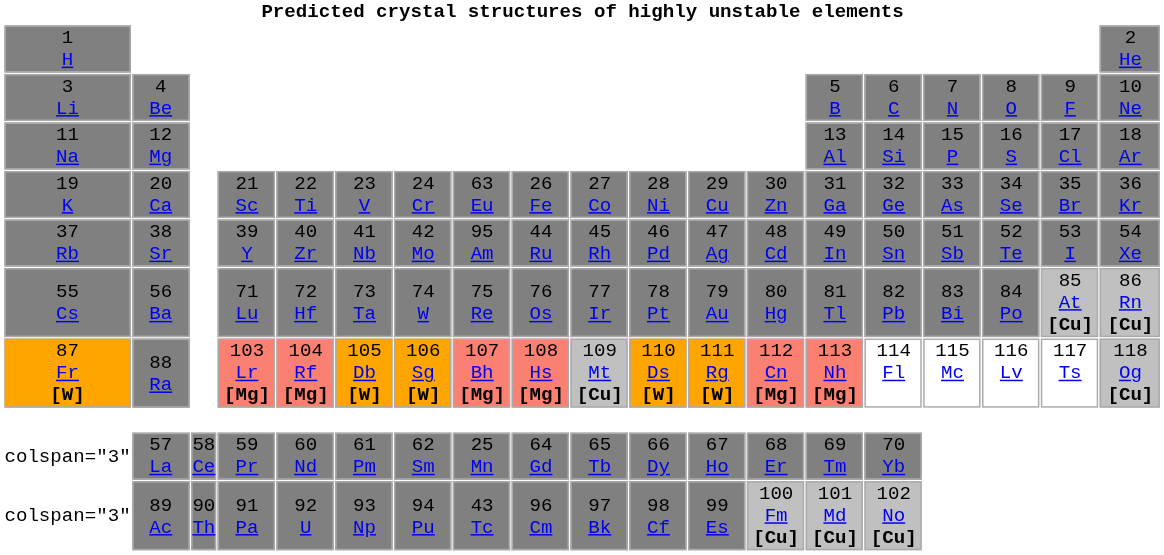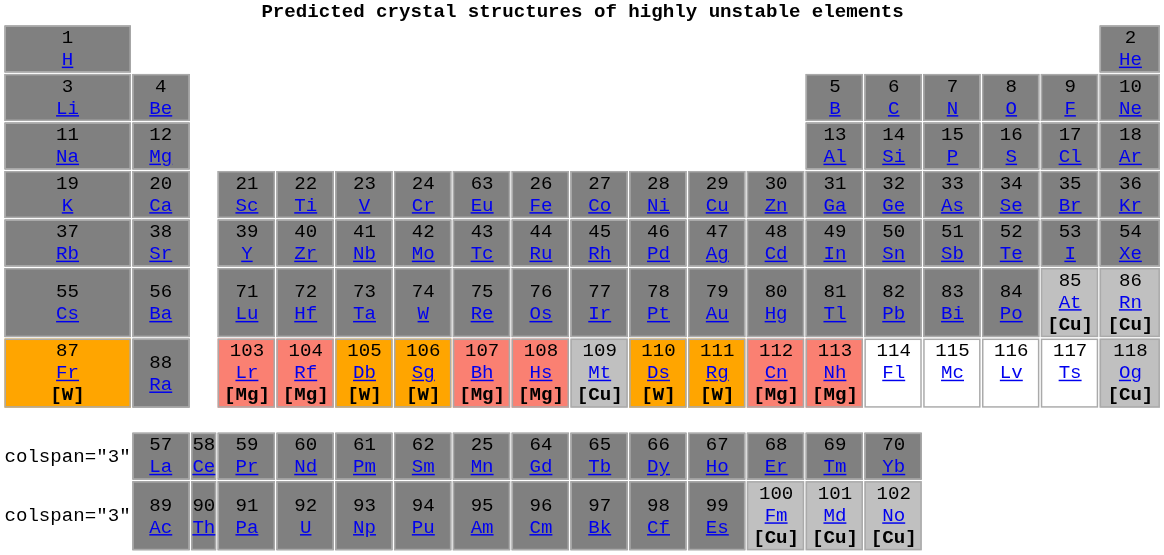(482, 243) 95 Am -> (482, 243) 43 Tc
(482, 516) 43 Tc -> (482, 516) 95 Am
